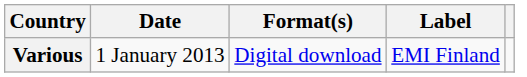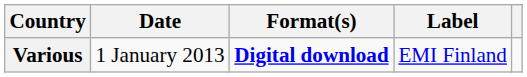(308, 54) normal -> (311, 54) bold
